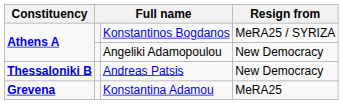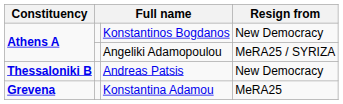(285, 33) MeRA25 / SYRIZA -> (279, 33) New Democracy
(279, 52) New Democracy -> (285, 52) MeRA25 / SYRIZA
